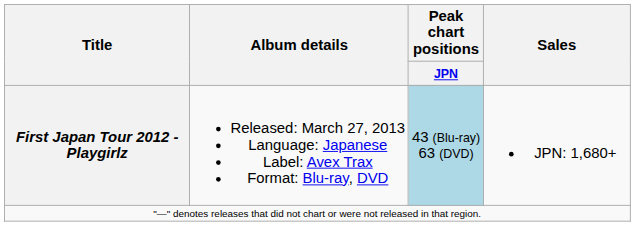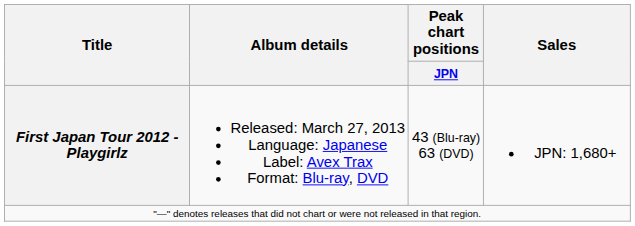(446, 145) lightblue background -> (446, 145) no background
